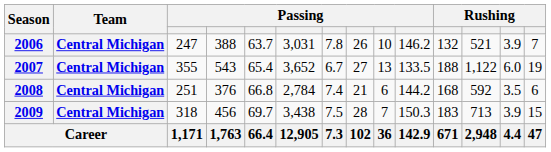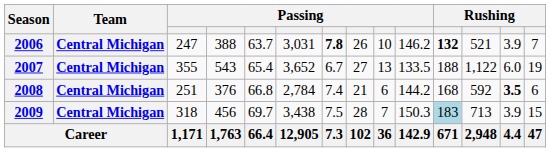(334, 44) normal -> (334, 44) bold
(448, 44) normal -> (448, 44) bold
(512, 90) normal -> (512, 90) bold
(448, 112) no background -> (448, 112) lightblue background
